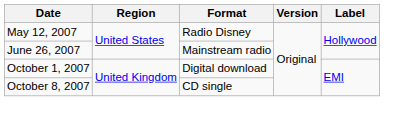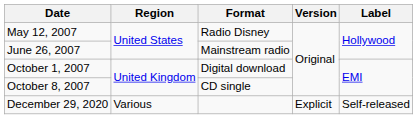+ row: (58, 104)
